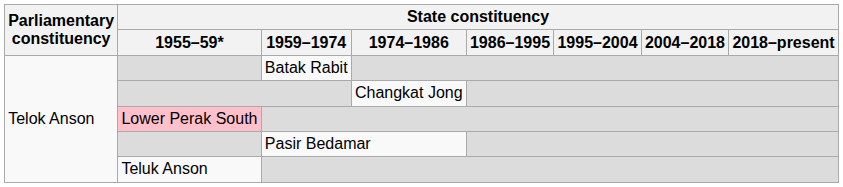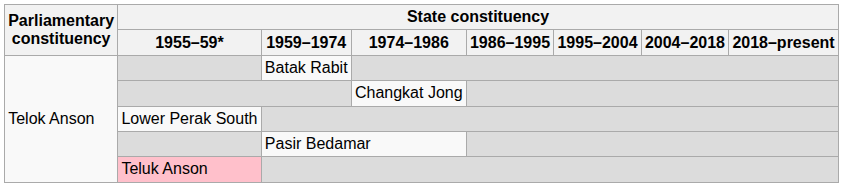(189, 118) pink background -> (189, 118) no background
(165, 169) no background -> (165, 169) pink background
